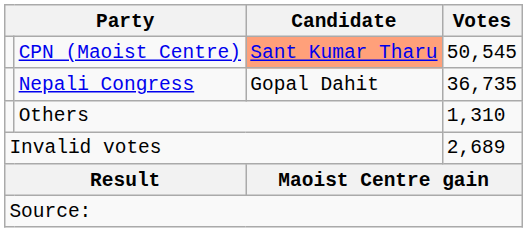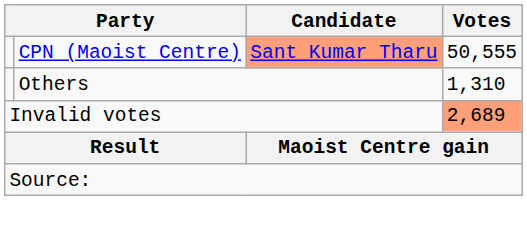(482, 52) 50,545 -> (482, 52) 50,555
- row: (106, 84)
(476, 148) no background -> (476, 116) lightsalmon background
